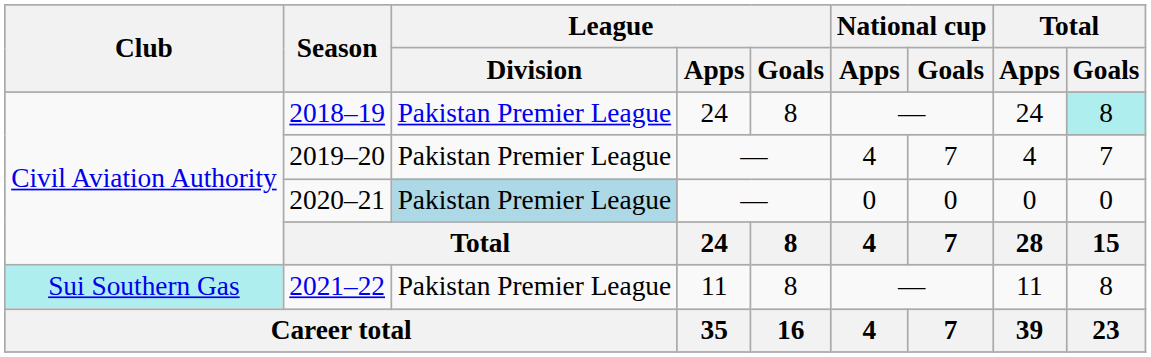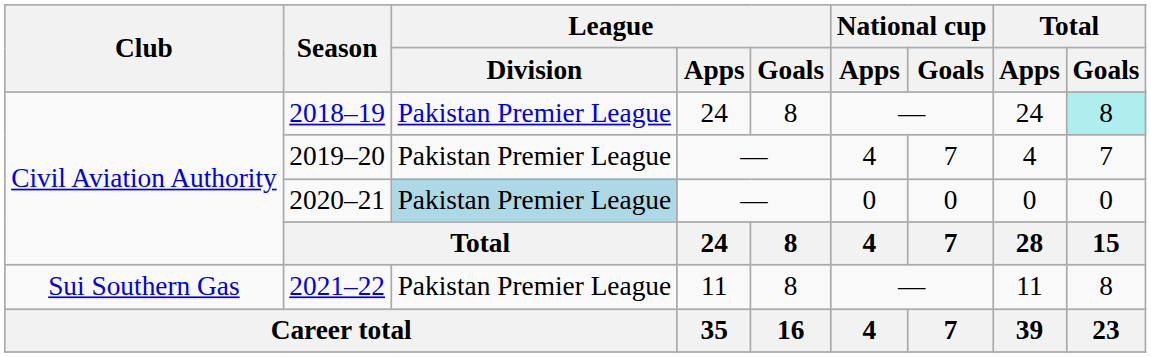(144, 286) paleturquoise background -> (144, 286) no background
